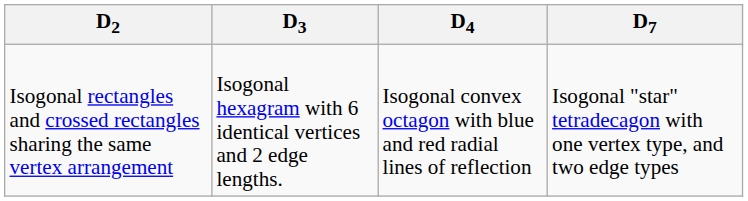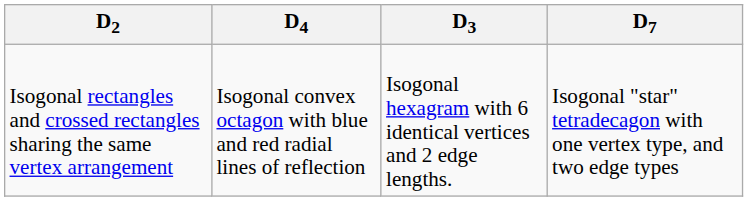columns swapped: (295, 24) <-> (462, 24)
